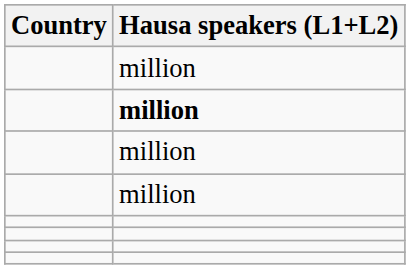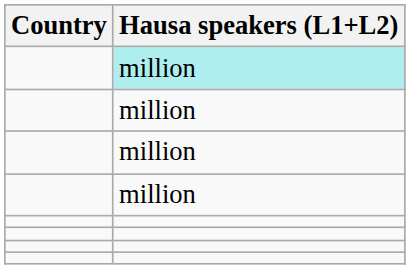(157, 67) no background -> (157, 67) paleturquoise background
(159, 109) bold -> (157, 109) normal
